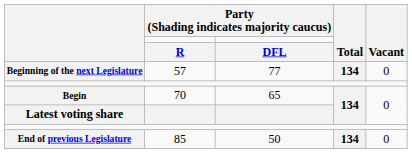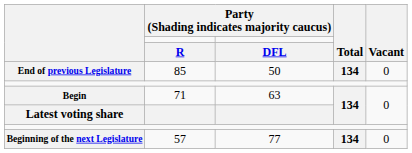rows swapped: (75, 139) <-> (75, 71)
(180, 95) 70 -> (180, 95) 71
(275, 95) 65 -> (275, 95) 63
